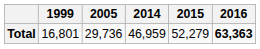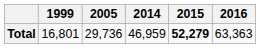(190, 33) normal -> (190, 33) bold
(234, 33) bold -> (234, 33) normal
